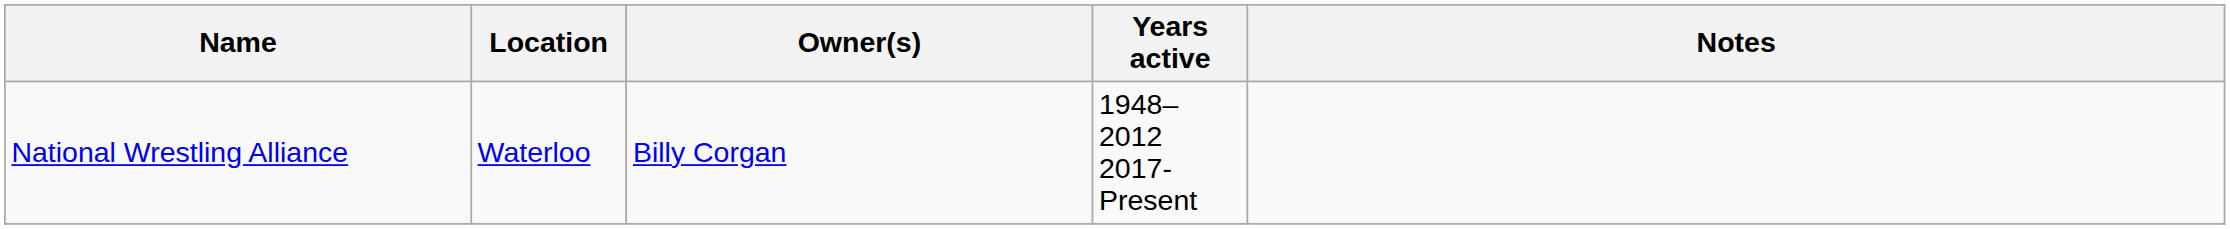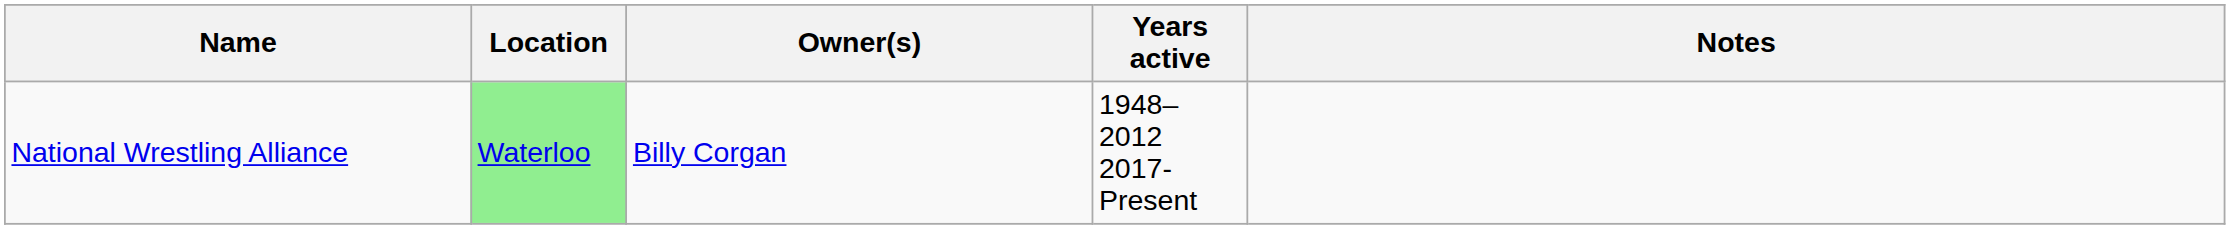(534, 152) no background -> (534, 152) lightgreen background
